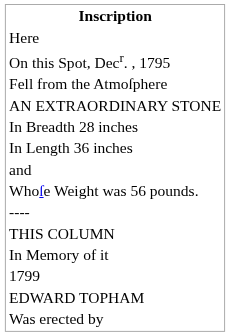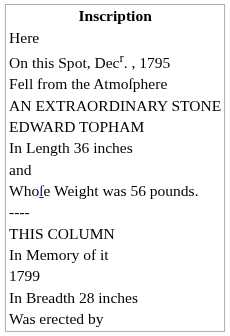(74, 127) In Breadth 28 inches -> (77, 127) EDWARD TOPHAM
(77, 298) EDWARD TOPHAM -> (74, 298) In Breadth 28 inches
